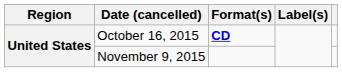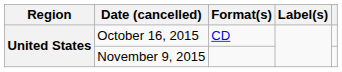(221, 35) bold -> (221, 35) normal
